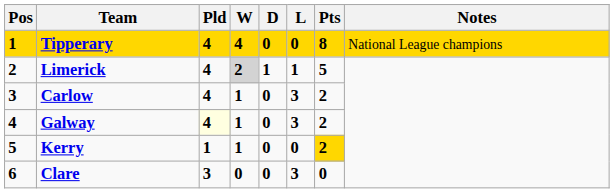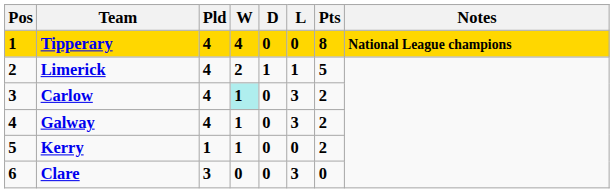(425, 44) normal -> (430, 43) bold
(238, 69) lightgrey background -> (238, 69) no background
(238, 95) no background -> (238, 95) paleturquoise background
(207, 122) lightyellow background -> (207, 122) no background
(323, 148) gold background -> (323, 148) no background
